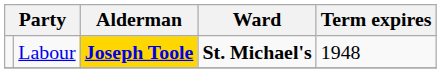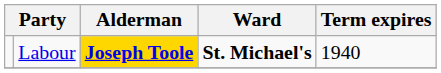(341, 51) 1948 -> (341, 51) 1940
